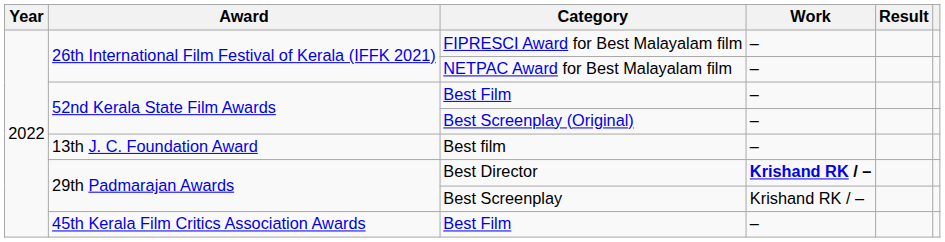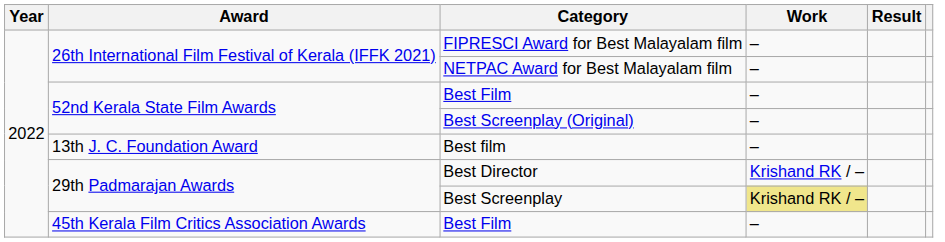(811, 172) bold -> (807, 172) normal
(807, 198) no background -> (807, 198) khaki background
